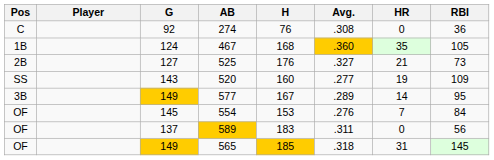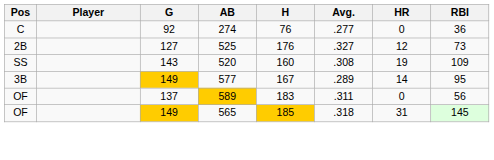(344, 29) .308 -> (344, 29) .277
- row: (227, 46)
(402, 63) 21 -> (402, 46) 12
(344, 79) .277 -> (344, 63) .308
- row: (227, 113)
